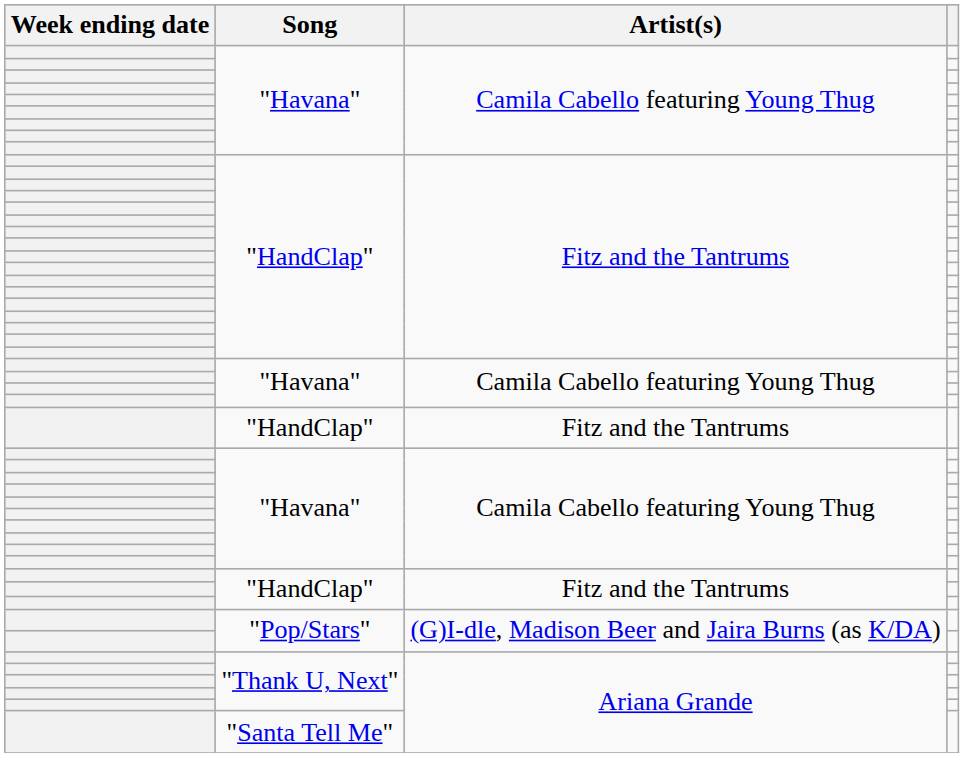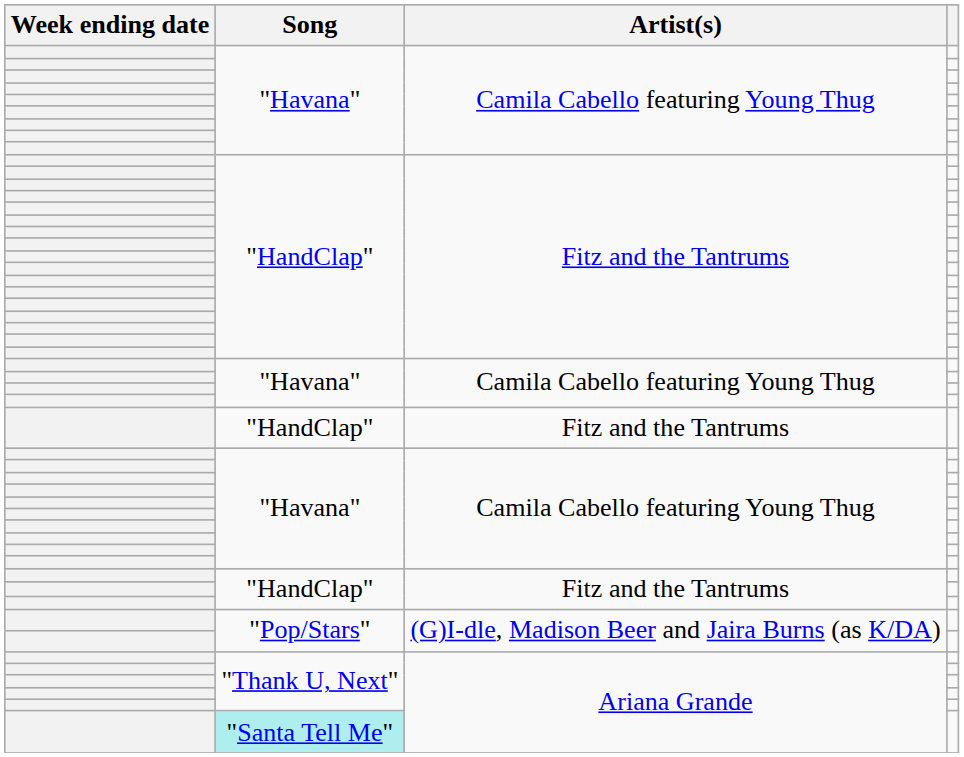(310, 731) no background -> (310, 731) paleturquoise background
